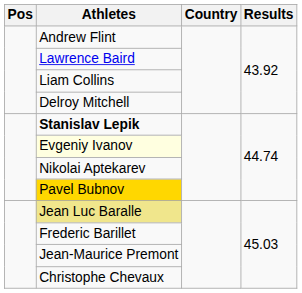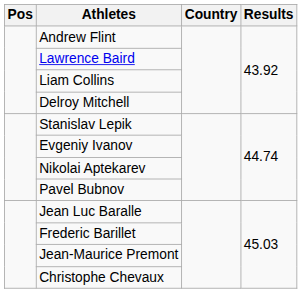(89, 124) bold -> (85, 124) normal
(86, 146) lightyellow background -> (86, 146) no background
(82, 189) gold background -> (82, 189) no background
(90, 211) khaki background -> (90, 211) no background
